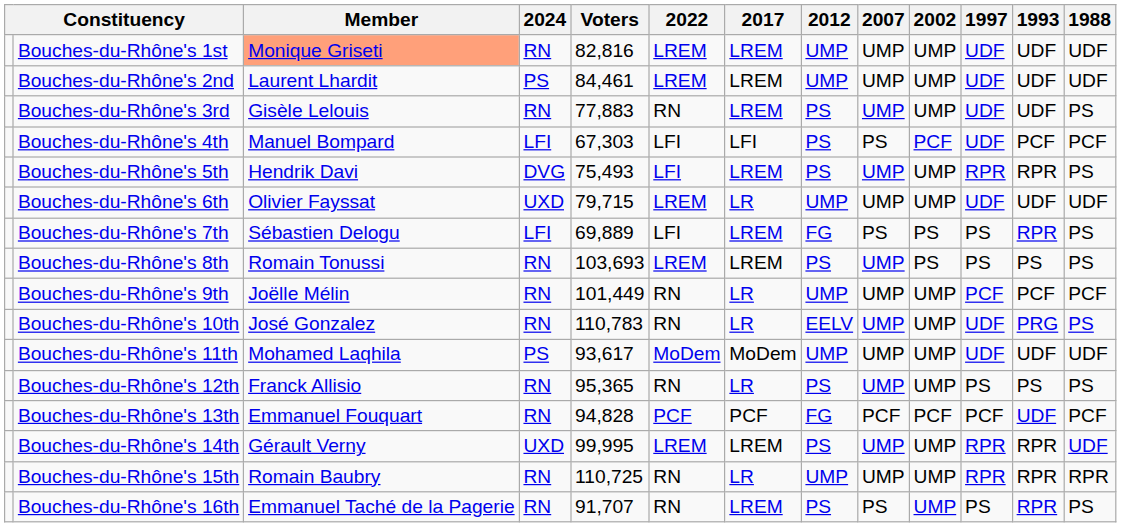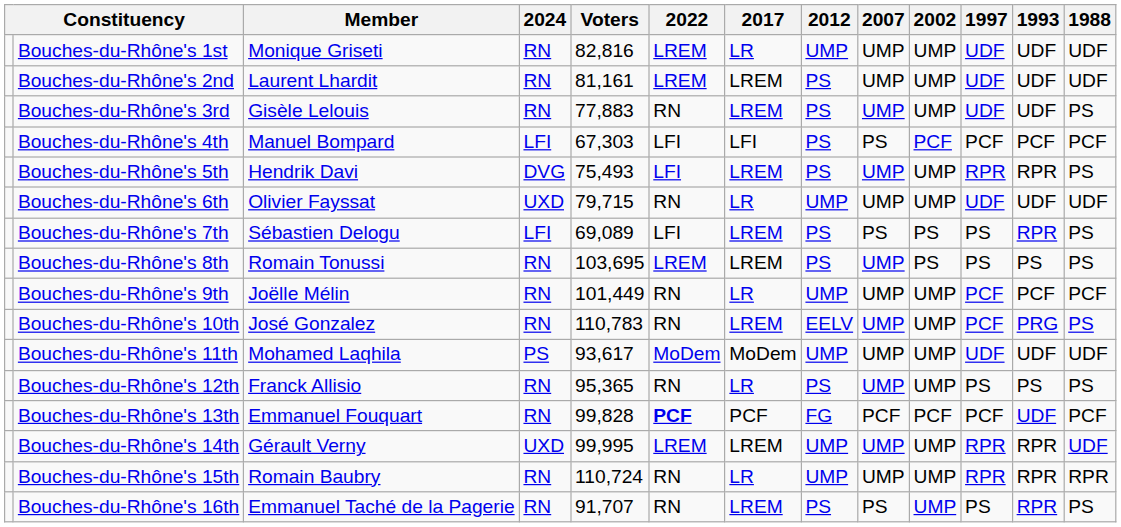(315, 50) lightsalmon background -> (315, 50) no background
(756, 50) LREM -> (742, 50) LR
(536, 80) PS -> (537, 80) RN
(604, 80) 84,461 -> (604, 80) 81,161
(827, 80) UMP -> (818, 80) PS
(985, 141) UDF -> (984, 141) PCF
(680, 202) LREM -> (667, 202) RN
(604, 232) 69,889 -> (604, 232) 69,089
(819, 232) FG -> (818, 232) PS
(610, 263) 103,693 -> (610, 263) 103,695
(742, 324) LR -> (756, 324) LREM
(985, 324) UDF -> (984, 324) PCF
(604, 415) 94,828 -> (604, 415) 99,828
(672, 415) normal -> (672, 415) bold
(818, 446) PS -> (827, 446) UMP
(609, 476) 110,725 -> (609, 476) 110,724
